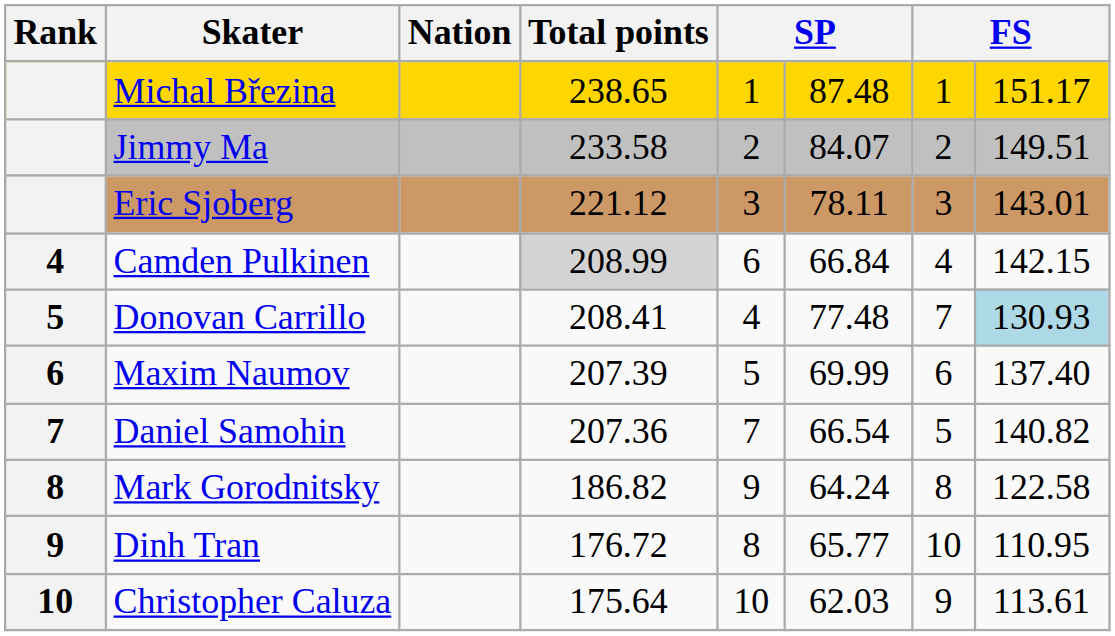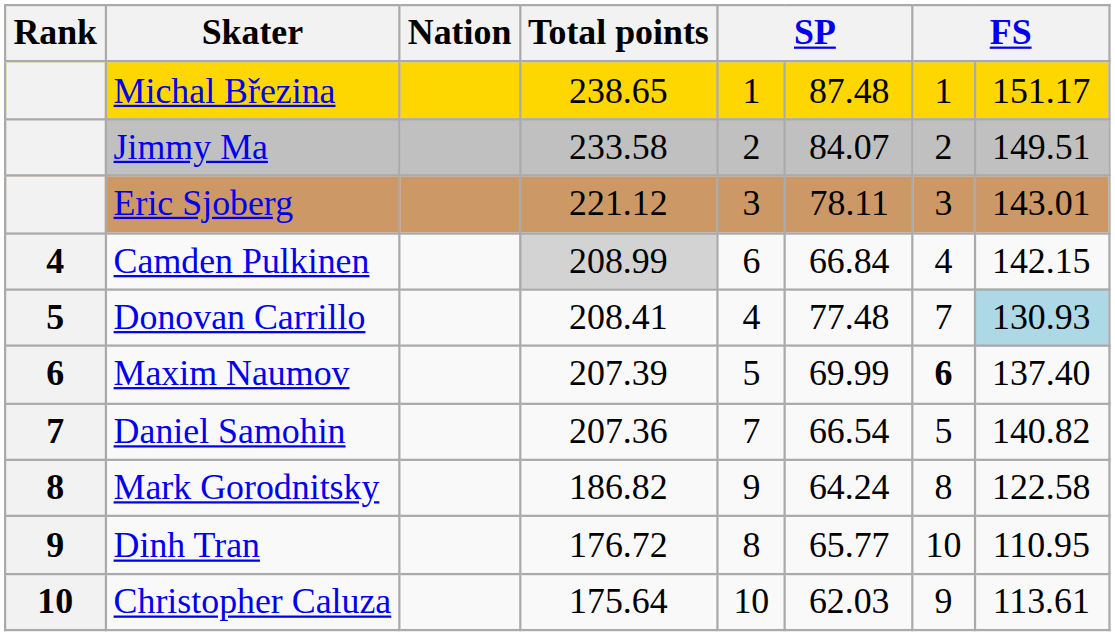(943, 373) normal -> (943, 373) bold
